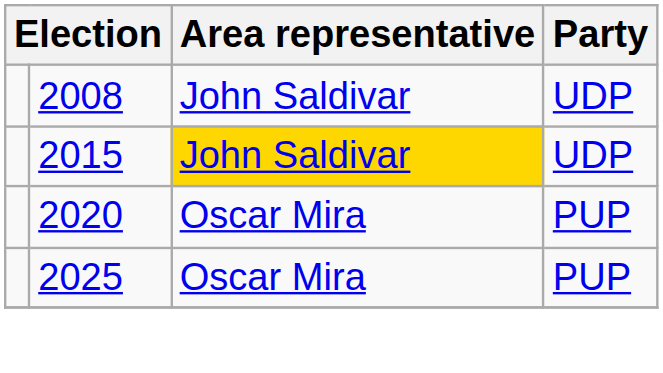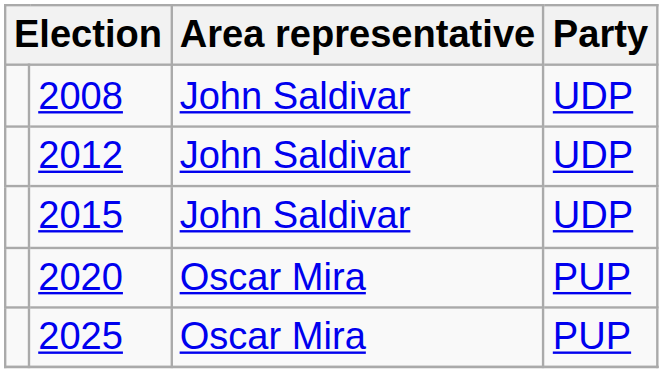+ row: (81, 155)
(295, 155) gold background -> (295, 215) no background
